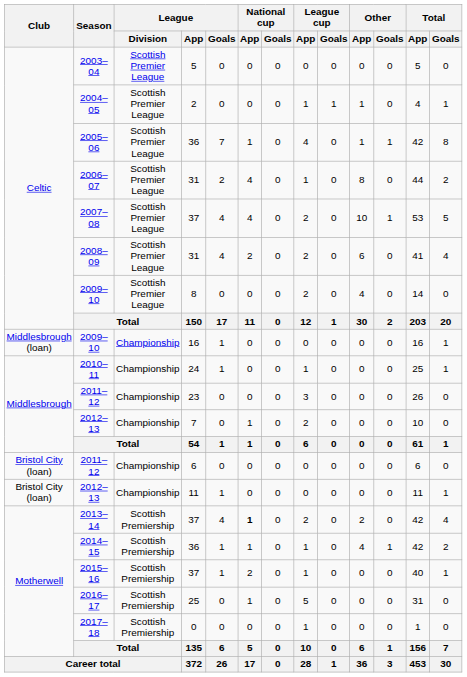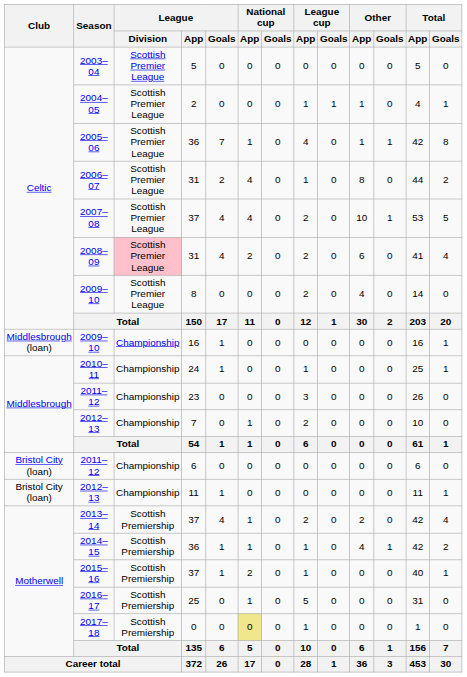(148, 256) no background -> (148, 256) pink background
(250, 519) bold -> (250, 519) normal
(250, 627) no background -> (250, 627) khaki background
